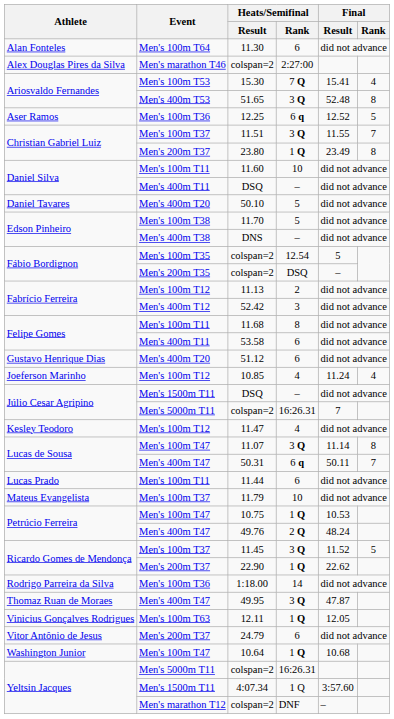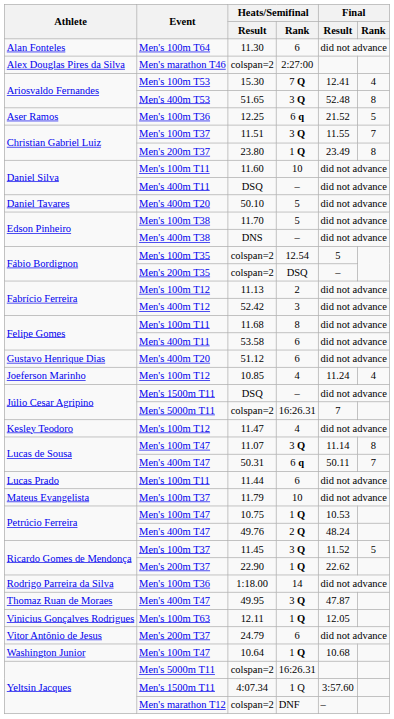(338, 82) 15.41 -> (338, 82) 12.41
(338, 117) 12.52 -> (338, 117) 21.52
